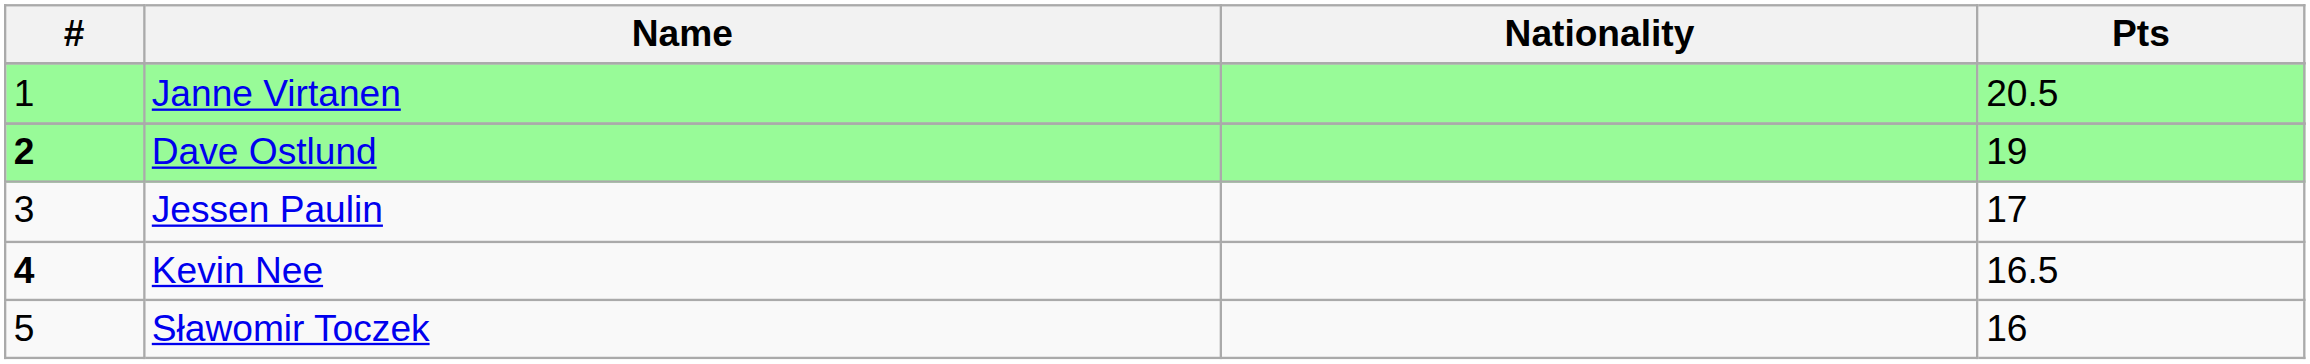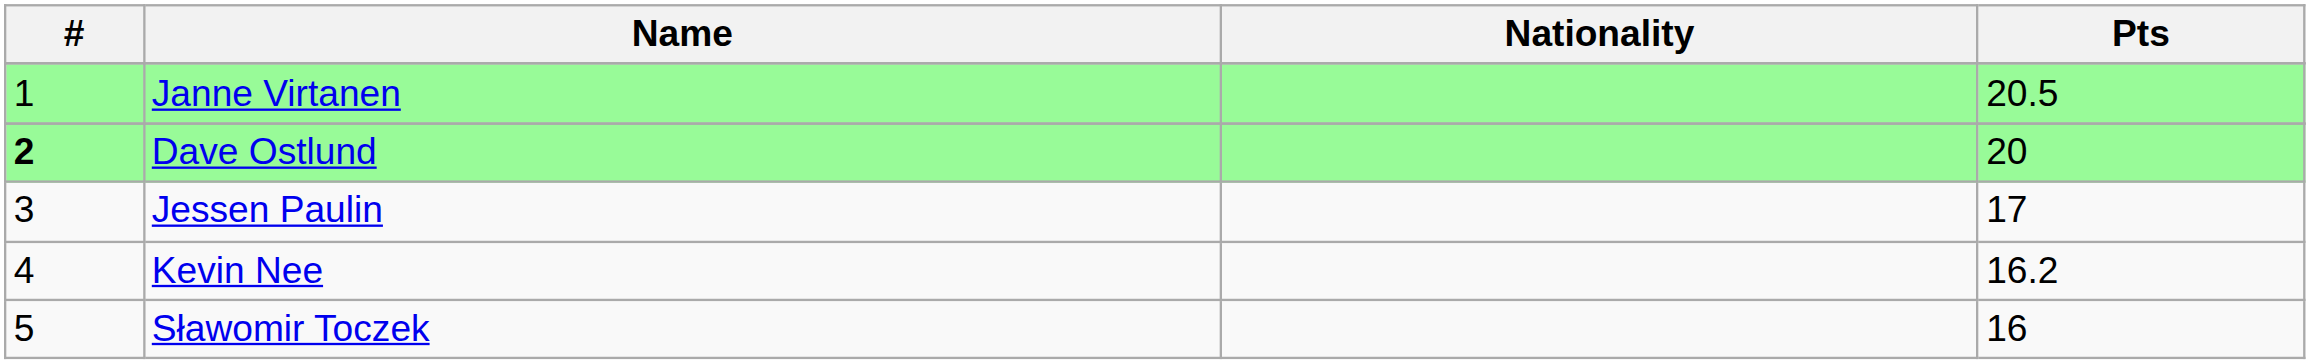(2007, 151) 19 -> (2007, 151) 20
(24, 269) bold -> (24, 269) normal
(2022, 269) 16.5 -> (2022, 269) 16.2
